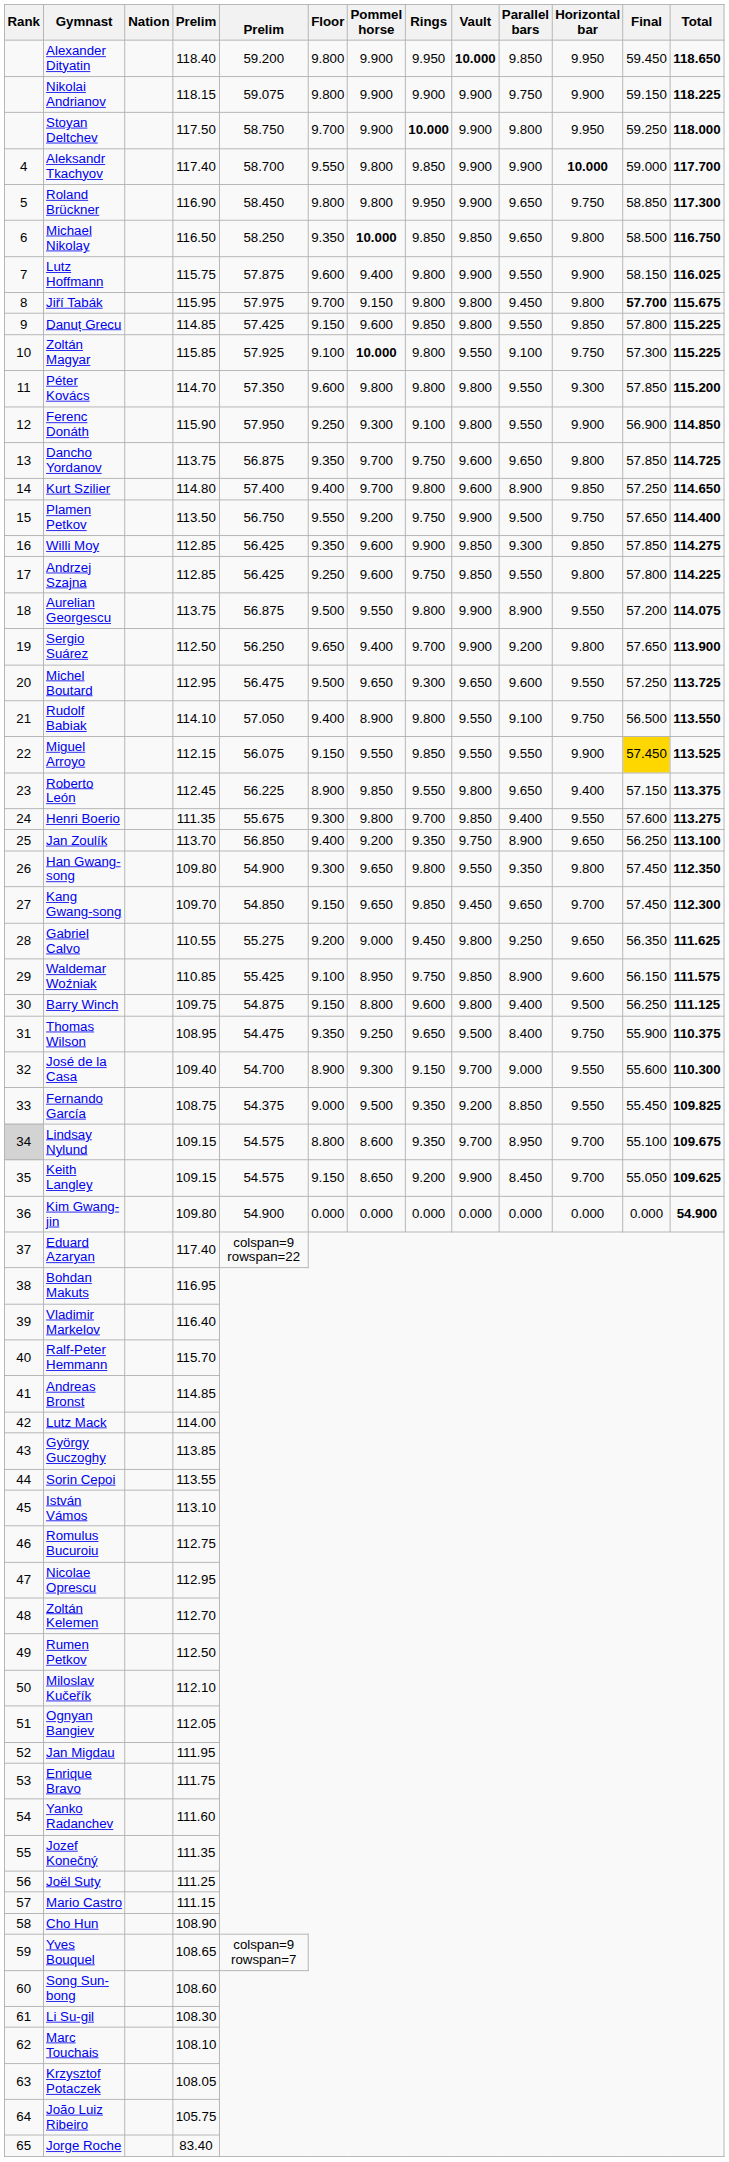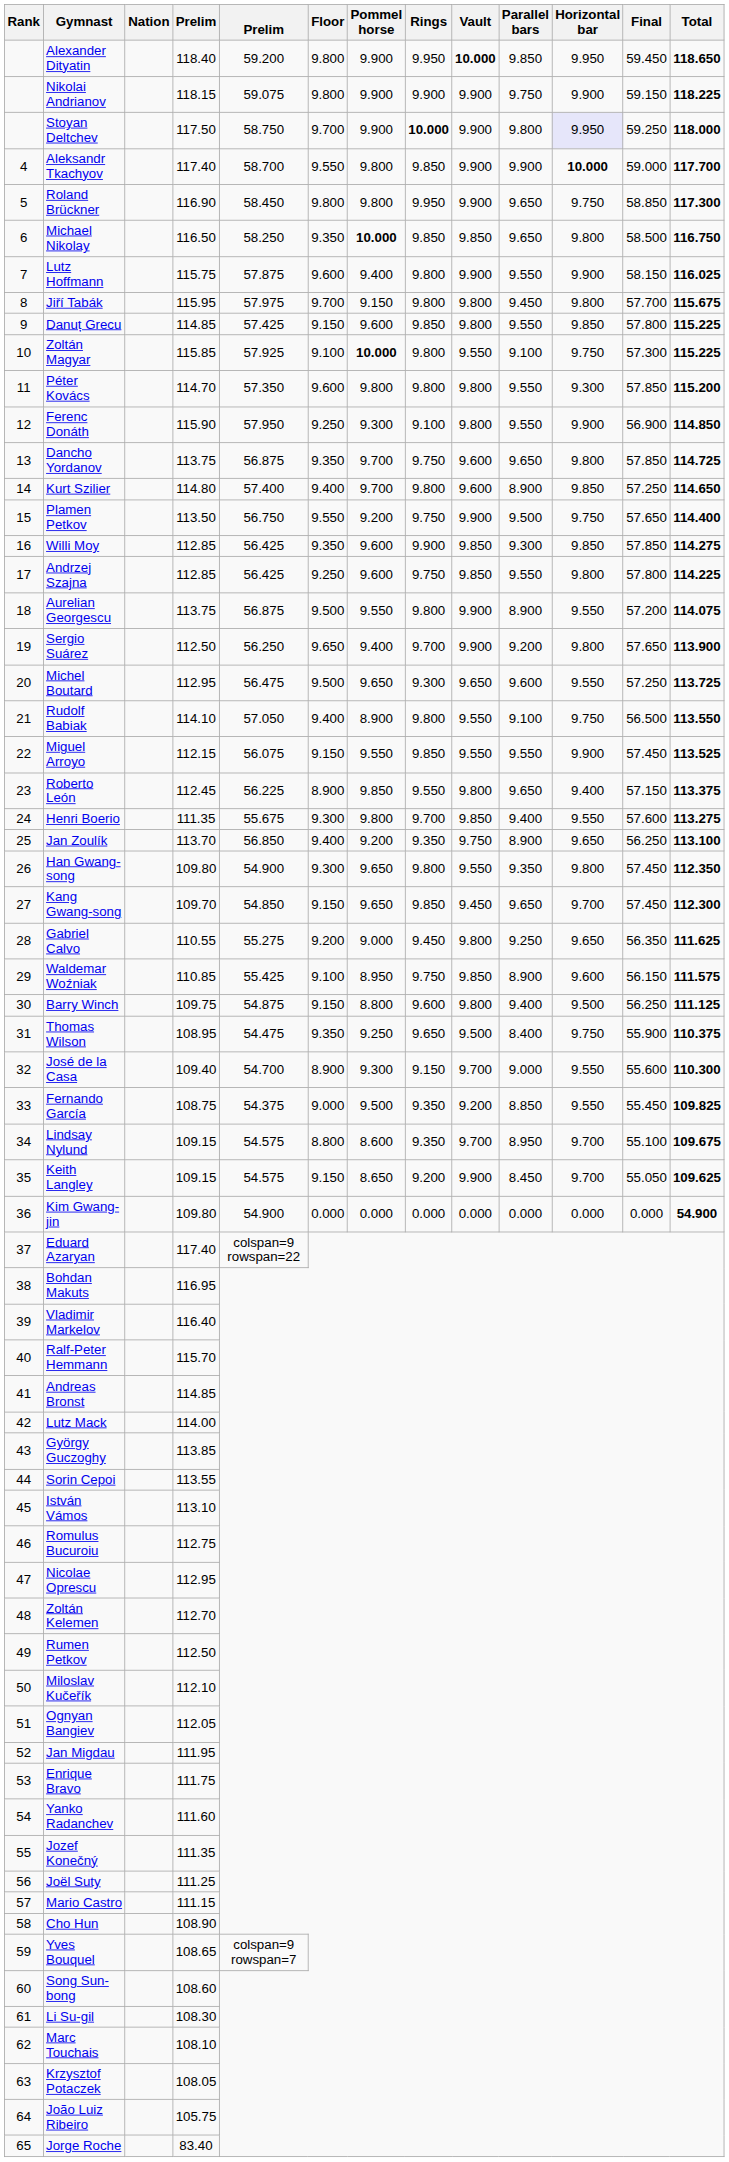(588, 130) no background -> (588, 130) lavender background
(647, 303) bold -> (647, 303) normal
(647, 754) gold background -> (647, 754) no background
(24, 1141) lightgrey background -> (24, 1141) no background
